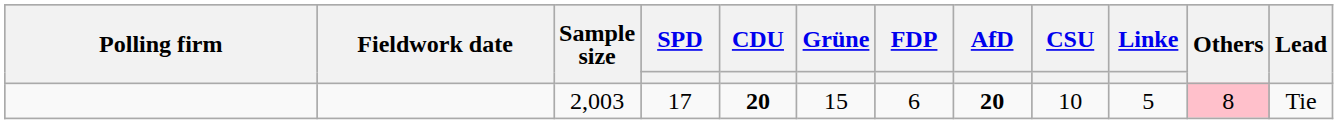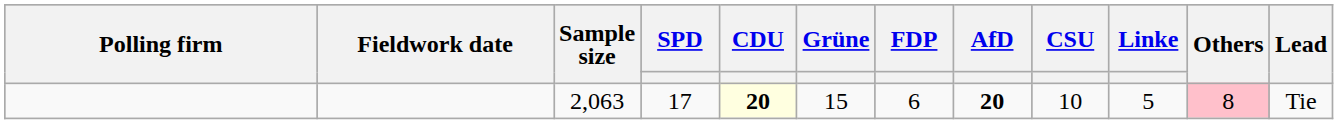(597, 101) 2,003 -> (597, 101) 2,063
(758, 101) no background -> (758, 101) lightyellow background
